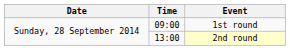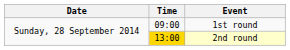(167, 38) no background -> (167, 38) gold background
